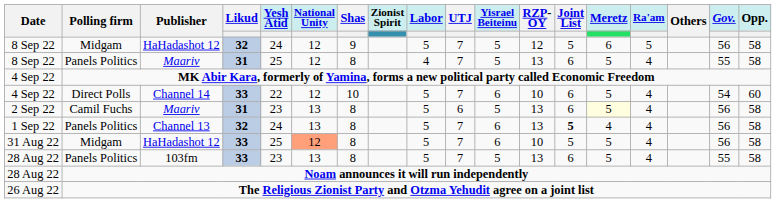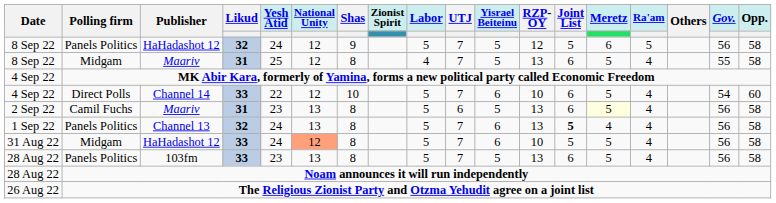(101, 45) Midgam -> (101, 45) Panels Politics
(101, 61) Panels Politics -> (101, 61) Midgam
(276, 142) 25 -> (276, 142) 24
(724, 158) 55 -> (724, 158) 56
